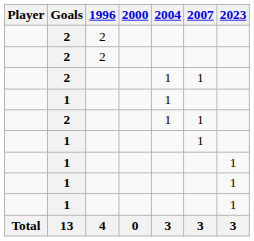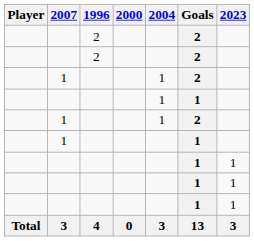columns swapped: (67, 15) <-> (200, 15)
